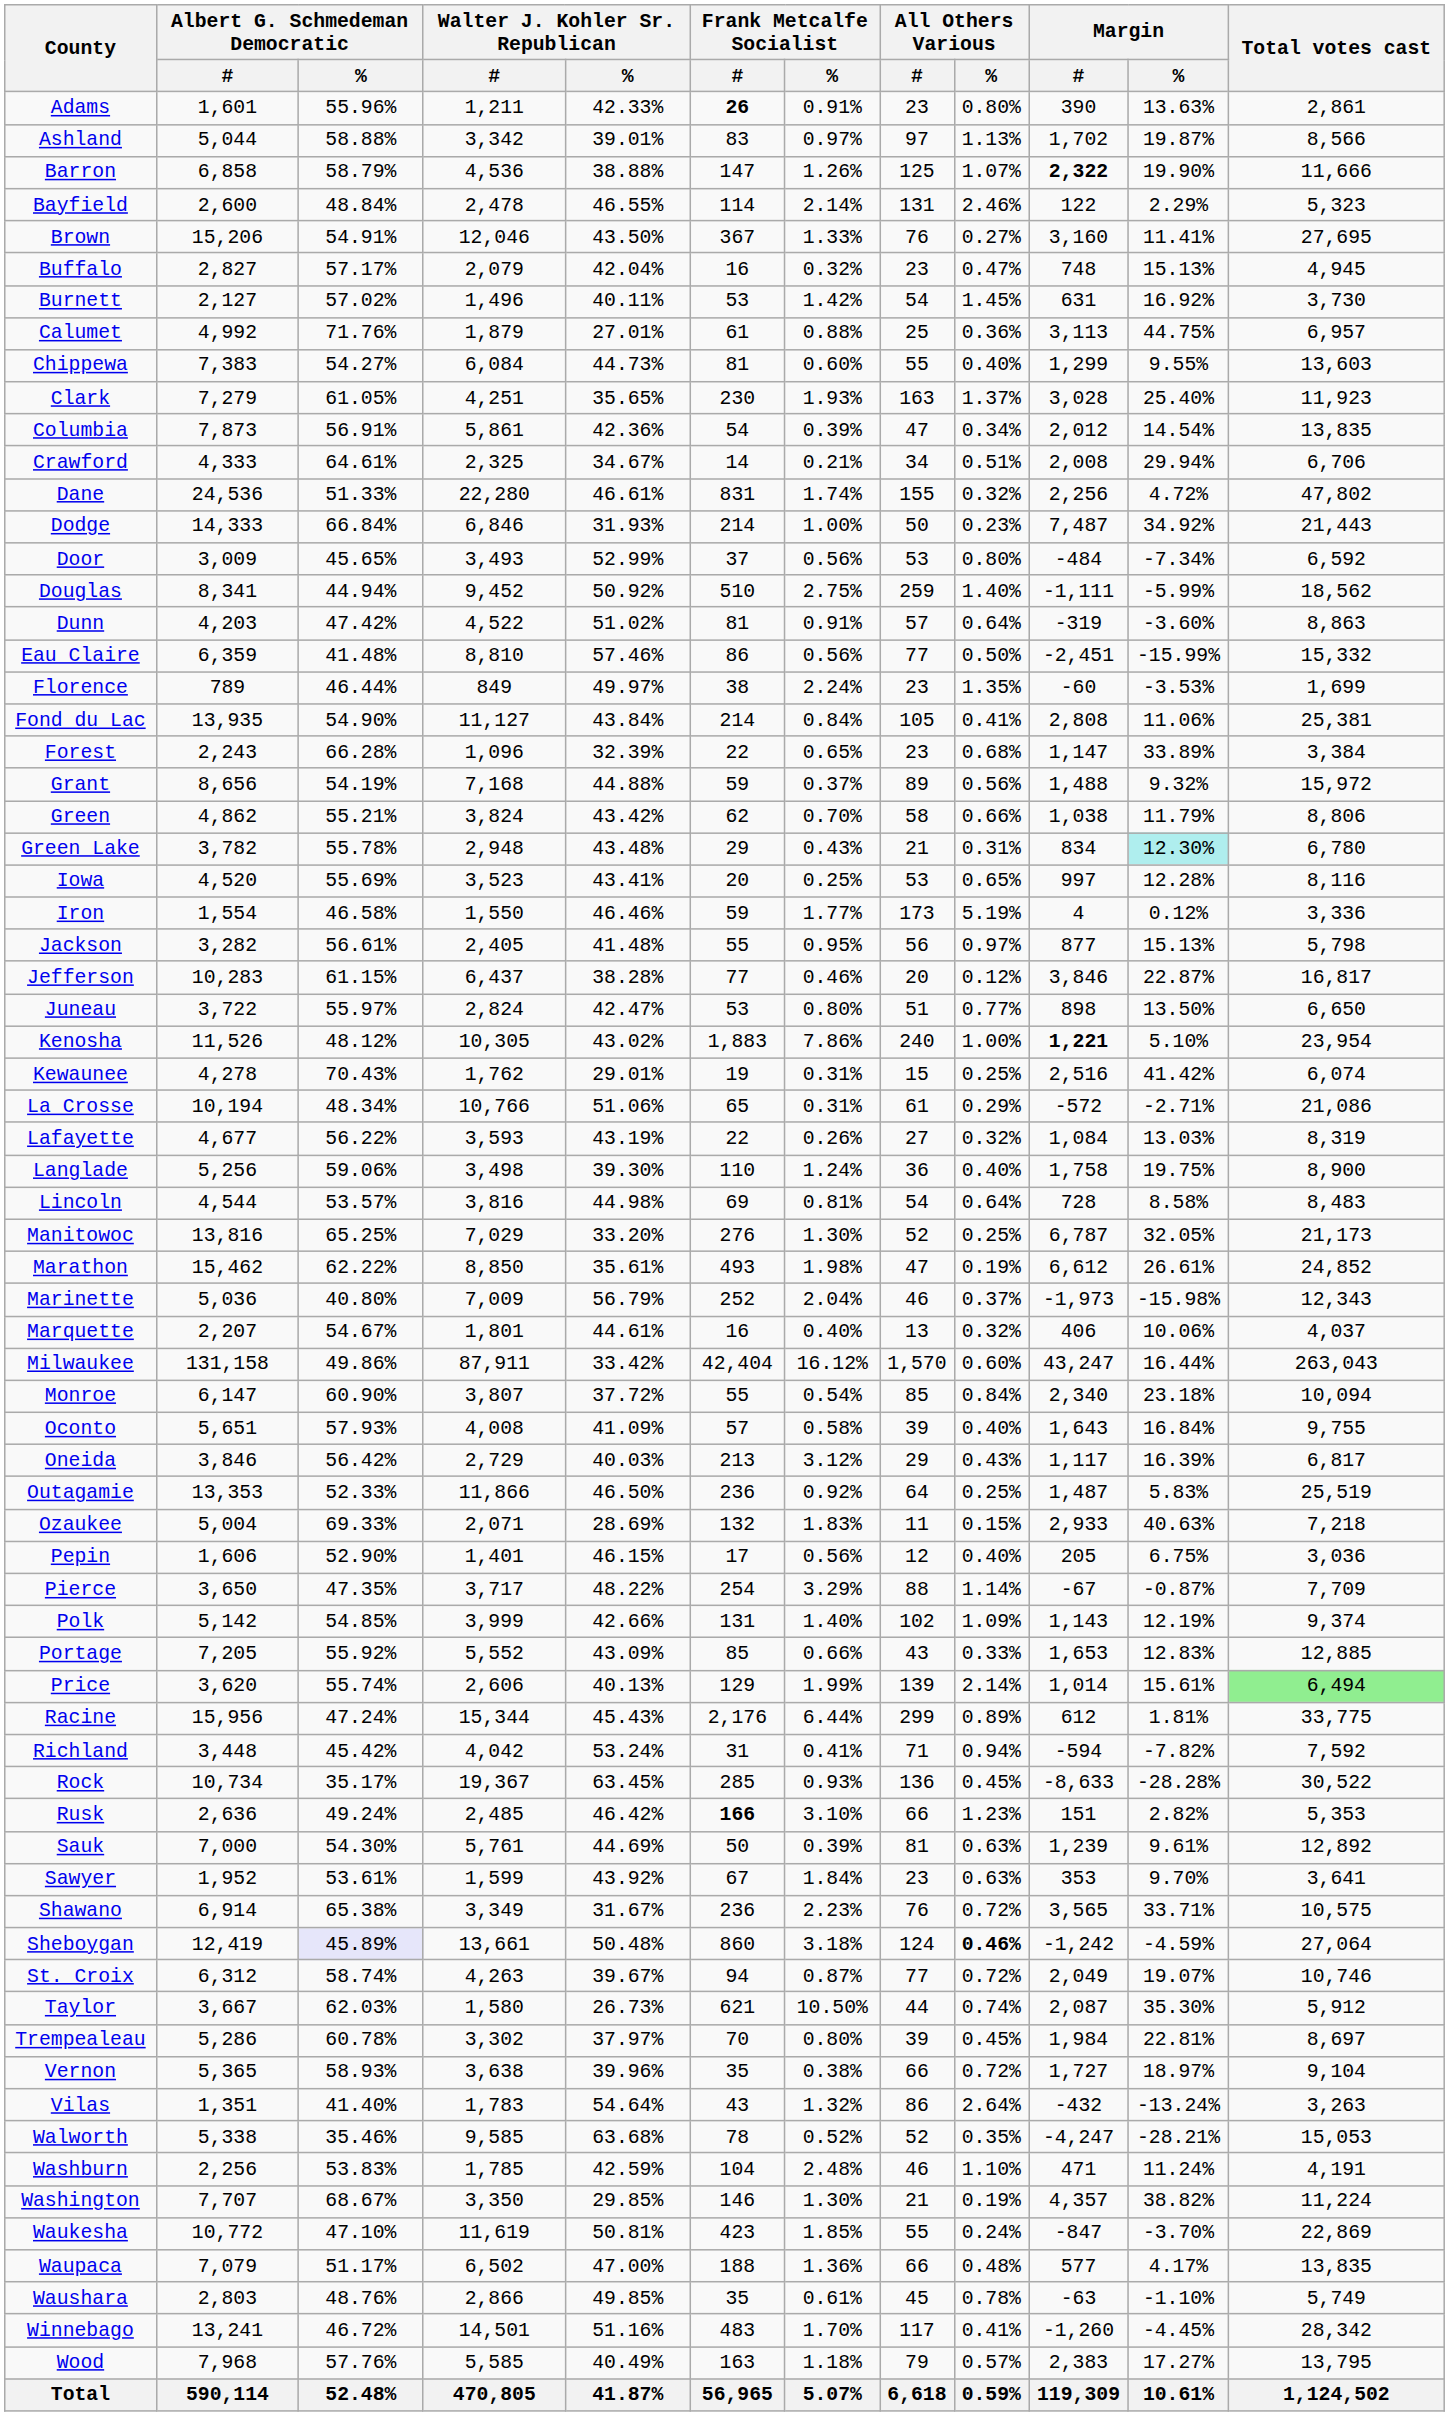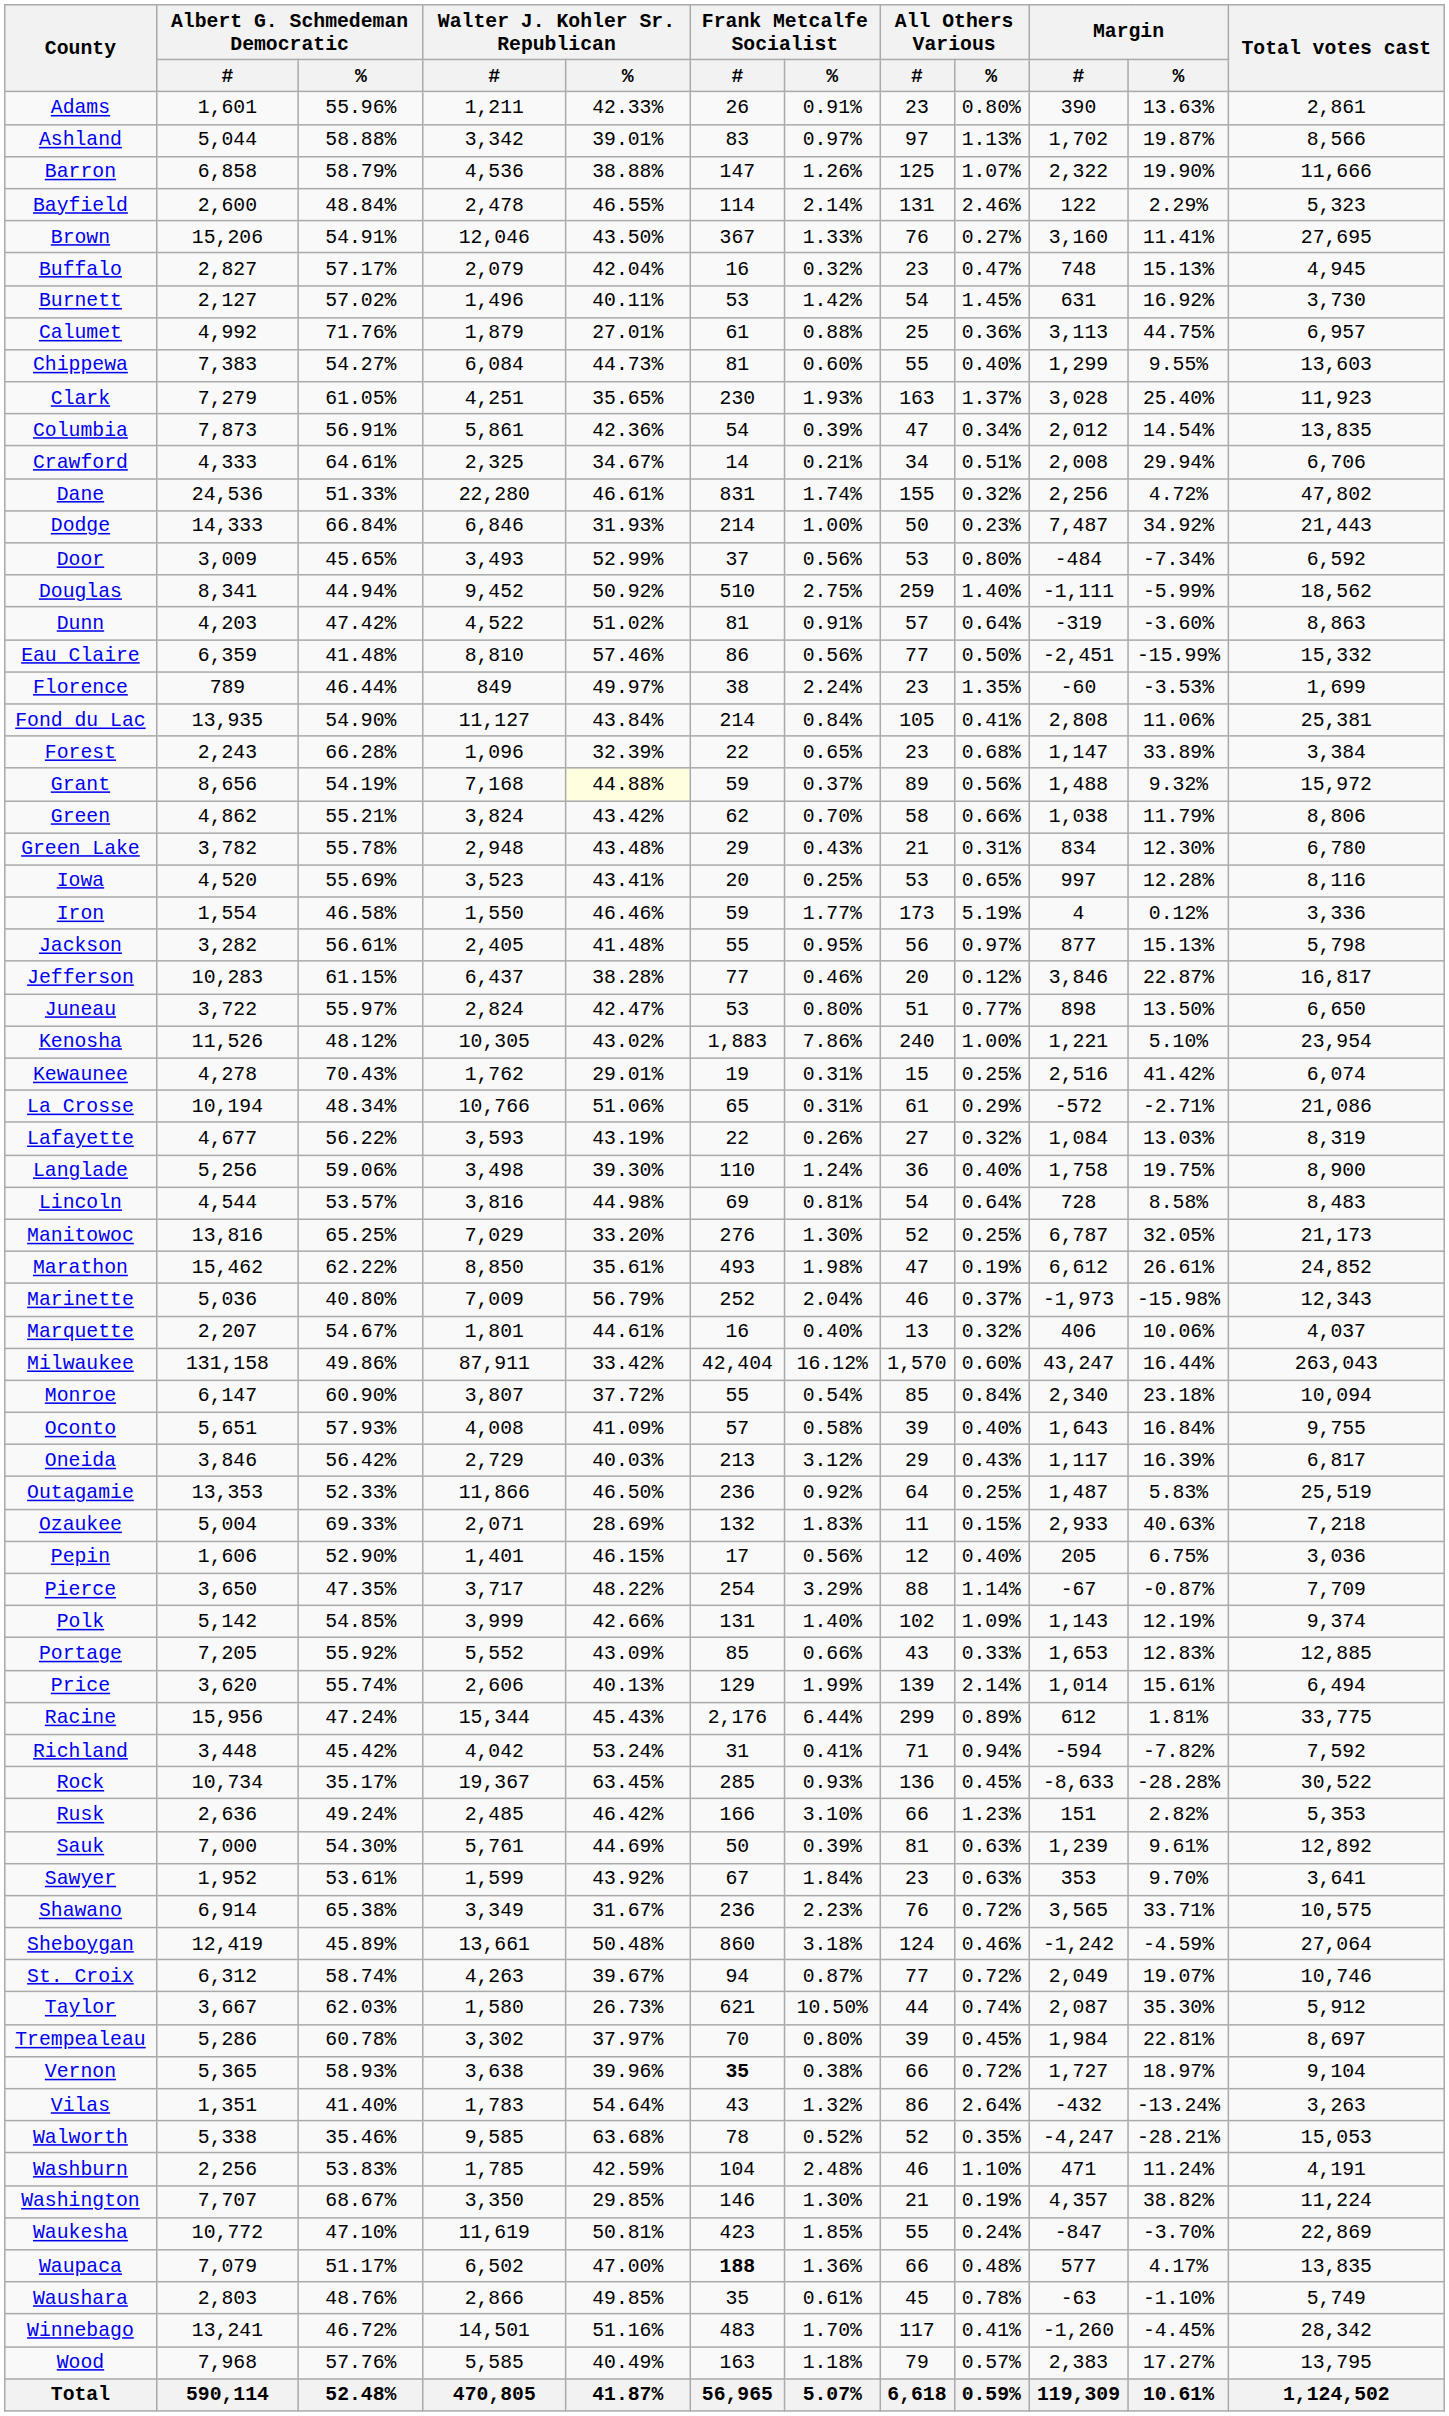(737, 108) bold -> (737, 108) normal
(1078, 172) bold -> (1078, 172) normal
(628, 784) no background -> (628, 784) lightyellow background
(1178, 849) paleturquoise background -> (1178, 849) no background
(1078, 1042) bold -> (1078, 1042) normal
(1336, 1686) lightgreen background -> (1336, 1686) no background
(737, 1815) bold -> (737, 1815) normal
(361, 1944) lavender background -> (361, 1944) no background
(991, 1944) bold -> (991, 1944) normal
(737, 2073) normal -> (737, 2073) bold
(737, 2266) normal -> (737, 2266) bold
